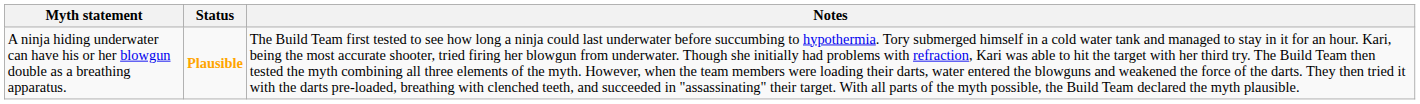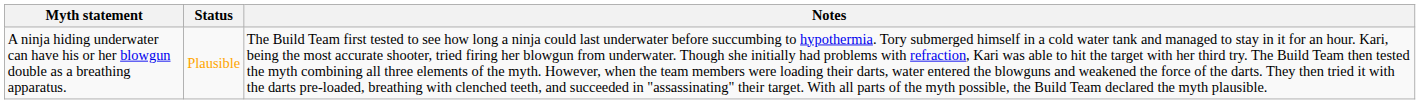(215, 63) bold -> (214, 63) normal
